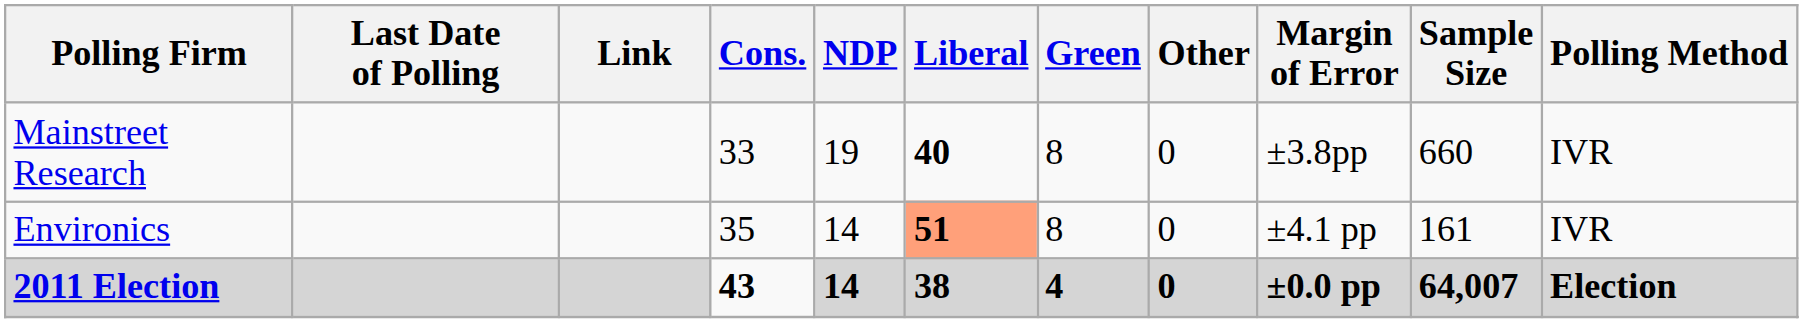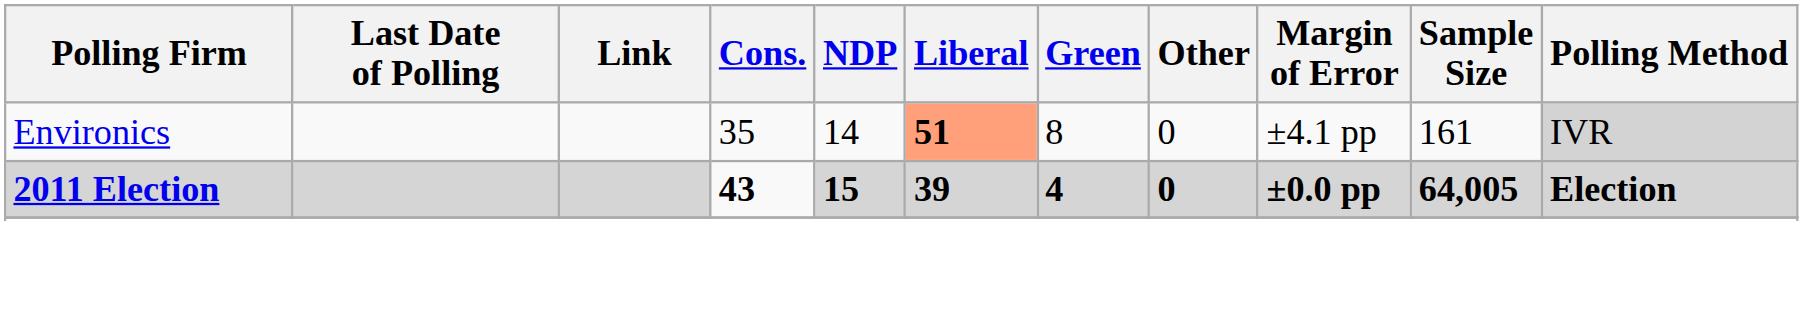- row: (91, 151)
(1581, 229) no background -> (1581, 131) lightgrey background
(841, 286) 14 -> (841, 188) 15
(932, 286) 38 -> (932, 188) 39
(1469, 286) 64,007 -> (1469, 188) 64,005
